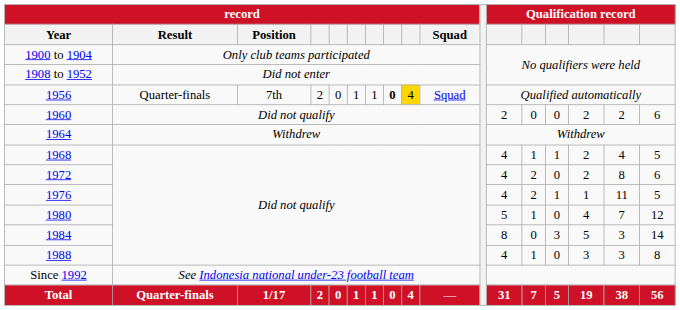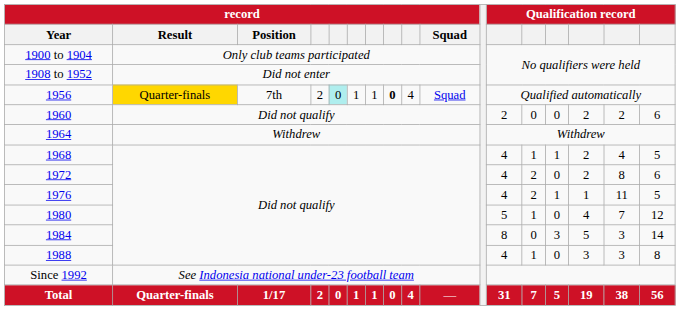(175, 94) no background -> (175, 94) gold background
(338, 94) no background -> (338, 94) paleturquoise background
(411, 94) gold background -> (411, 94) no background
